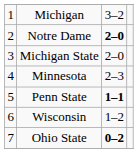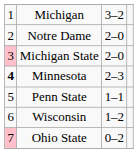(114, 35) bold -> (114, 35) normal
(11, 55) no background -> (11, 55) pink background
(11, 76) normal -> (11, 76) bold
(114, 96) bold -> (114, 96) normal
(11, 138) no background -> (11, 138) pink background
(114, 138) bold -> (114, 138) normal
